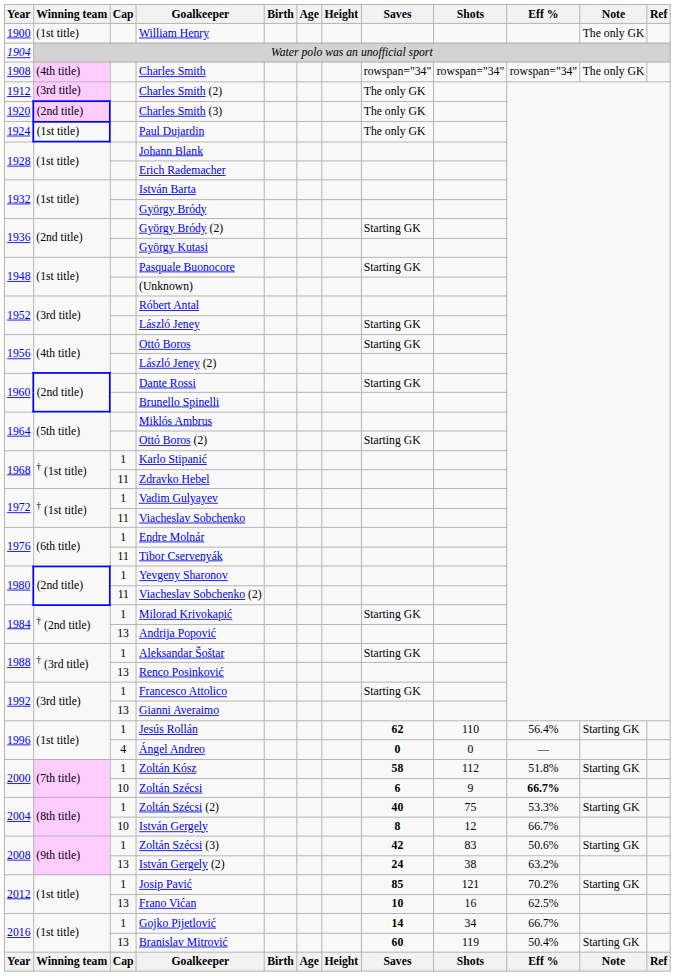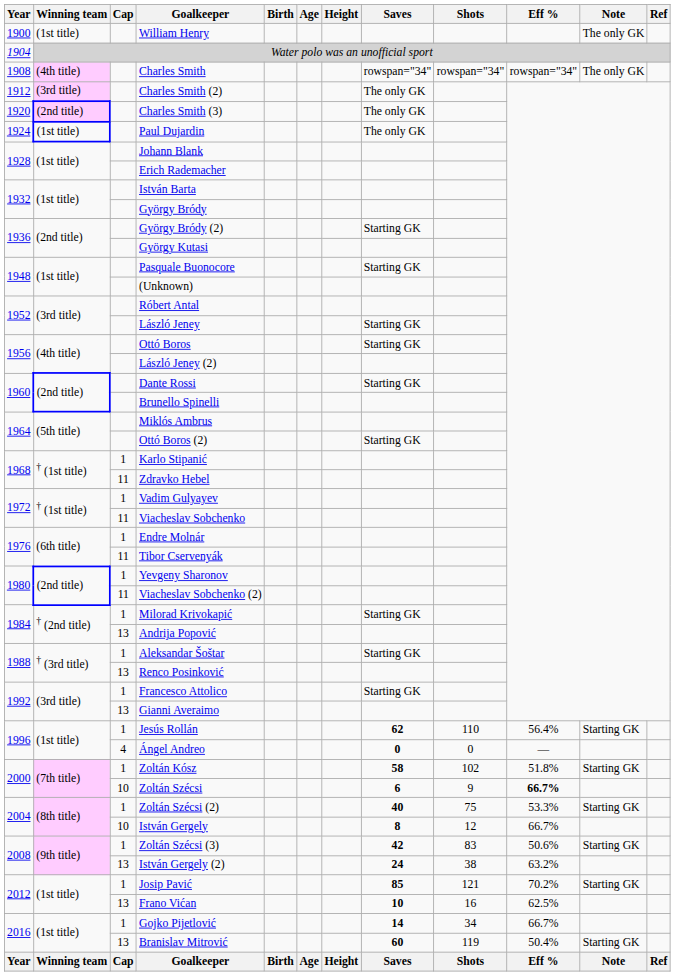(470, 768) 112 -> (470, 768) 102
